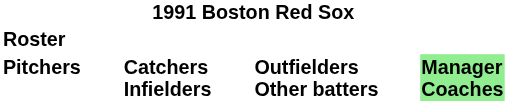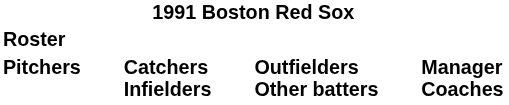(462, 78) lightgreen background -> (462, 78) no background
